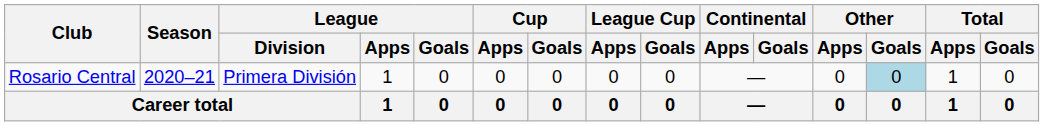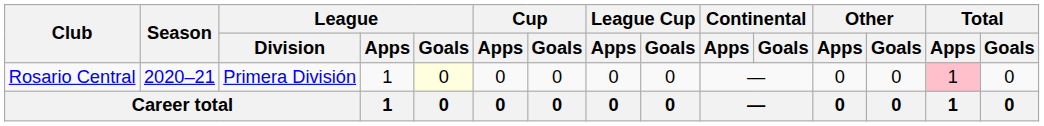(444, 76) no background -> (444, 76) lightyellow background
(896, 76) lightblue background -> (896, 76) no background
(953, 76) no background -> (953, 76) pink background
